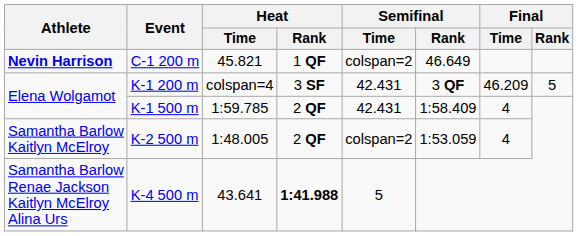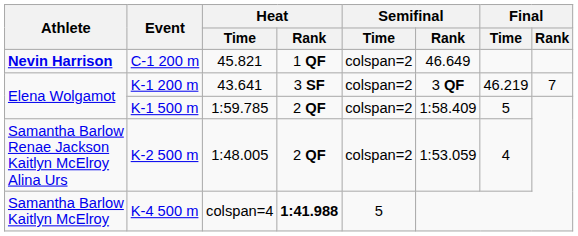(240, 85) colspan=4 -> (240, 85) 43.641
(379, 85) 42.431 -> (379, 85) colspan=2
(506, 85) 46.209 -> (506, 85) 46.219
(552, 85) 5 -> (552, 85) 7
(379, 108) 42.431 -> (379, 108) colspan=2
(506, 108) 4 -> (506, 108) 5
(66, 139) Samantha Barlow Kaitlyn McElroy -> (66, 156) Samantha Barlow Renae Jackson Kaitlyn McElroy Alina Urs
(66, 195) Samantha Barlow Renae Jackson Kaitlyn McElroy Alina Urs -> (66, 212) Samantha Barlow Kaitlyn McElroy
(240, 195) 43.641 -> (240, 212) colspan=4
